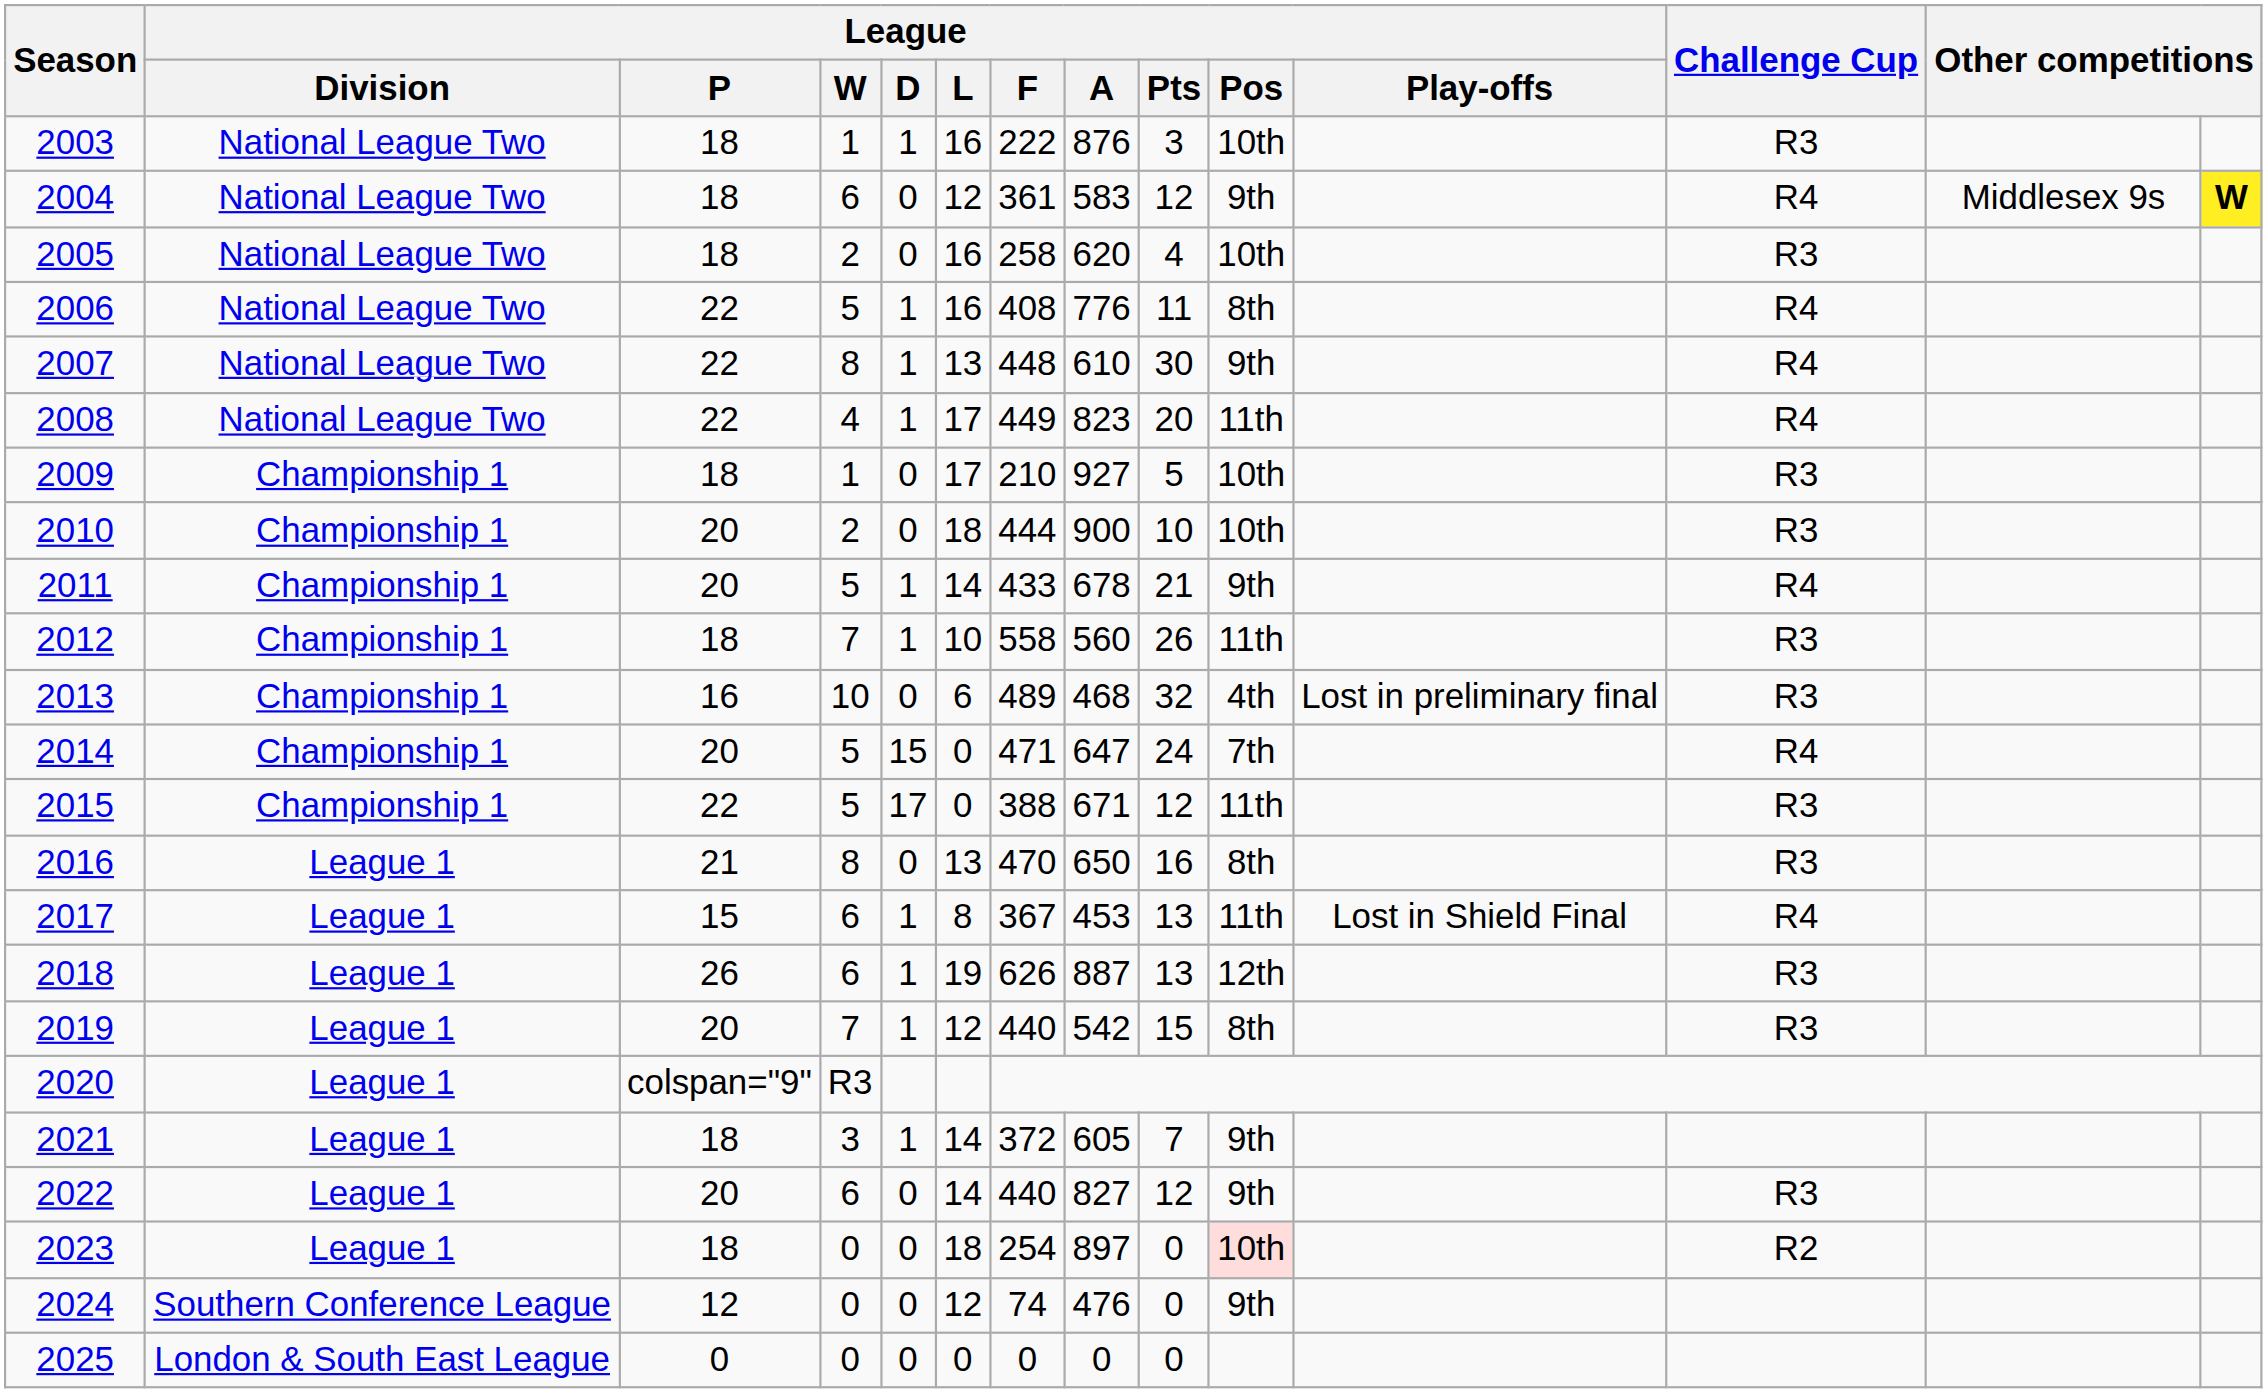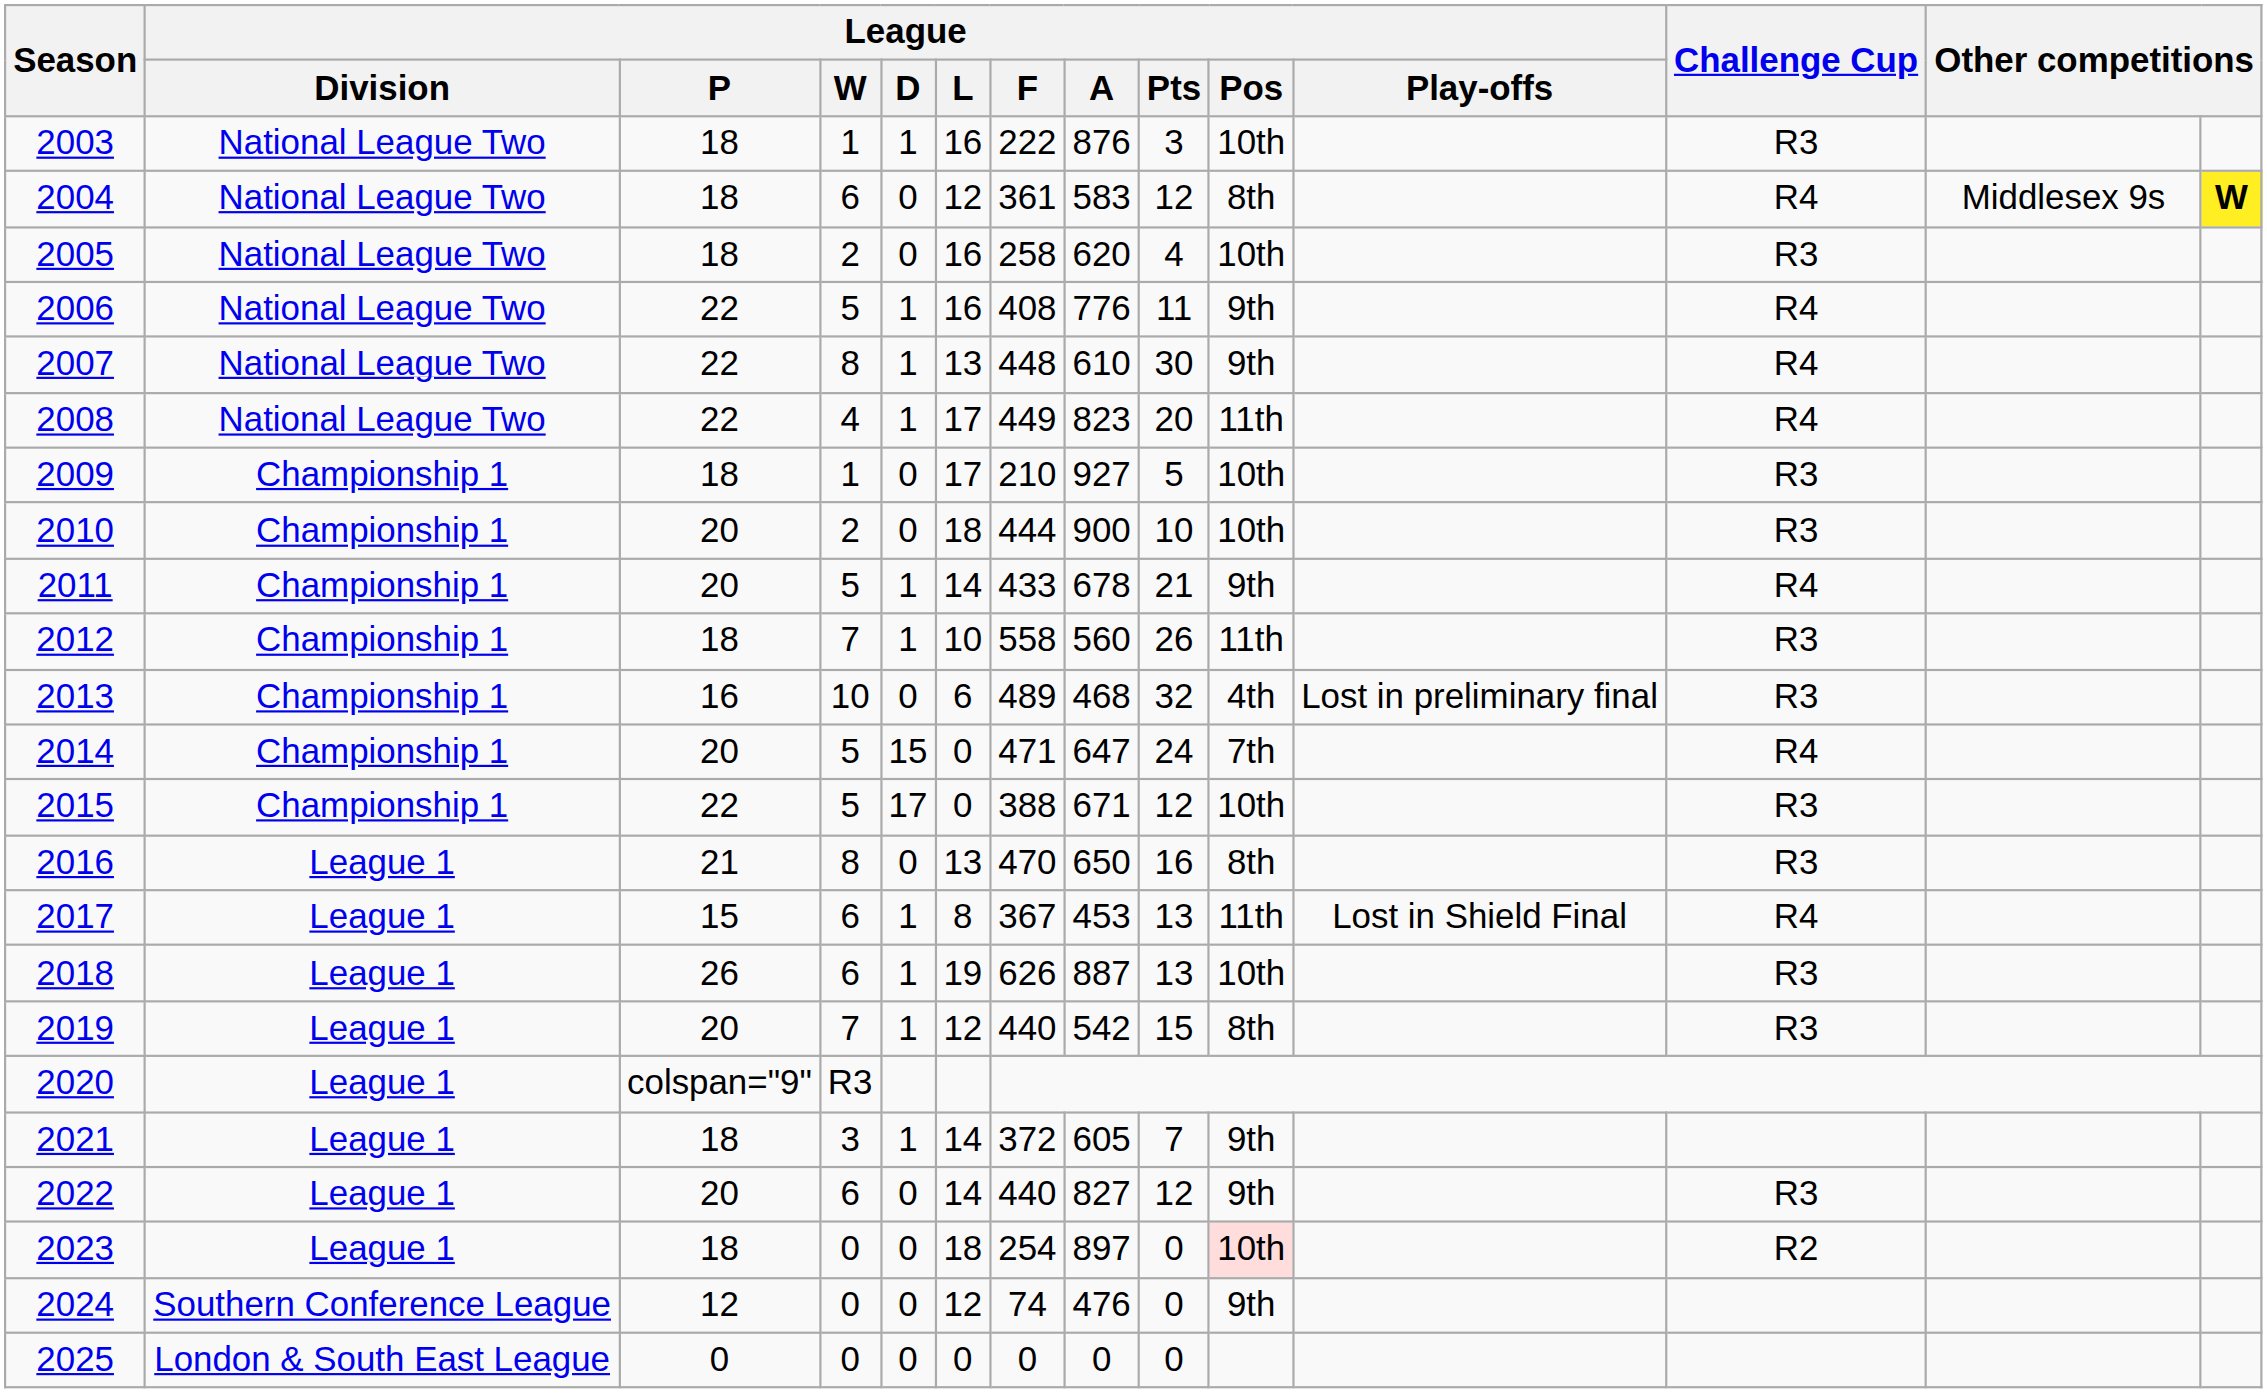(1251, 198) 9th -> (1251, 198) 8th
(1251, 308) 8th -> (1251, 308) 9th
(1251, 806) 11th -> (1251, 806) 10th
(1251, 972) 12th -> (1251, 972) 10th
